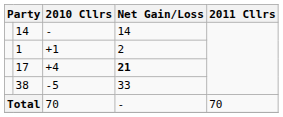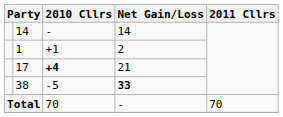(52, 67) normal -> (52, 67) bold
(124, 67) bold -> (124, 67) normal
(124, 85) normal -> (124, 85) bold
